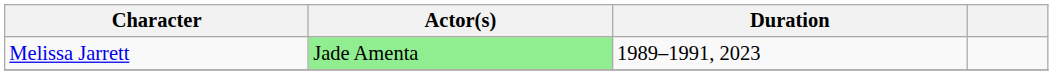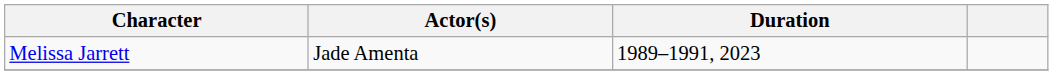(366, 53) lightgreen background -> (366, 53) no background
